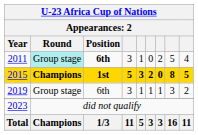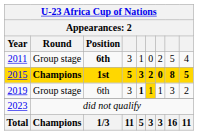(57, 59) paleturquoise background -> (57, 59) no background
(141, 91) normal -> (141, 91) bold
(151, 91) no background -> (151, 91) gold background
